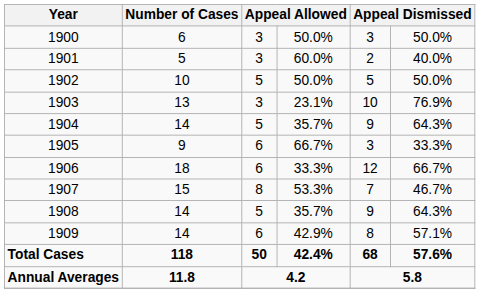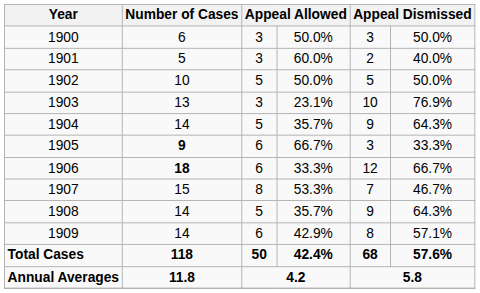(182, 146) normal -> (182, 146) bold
(182, 168) normal -> (182, 168) bold
